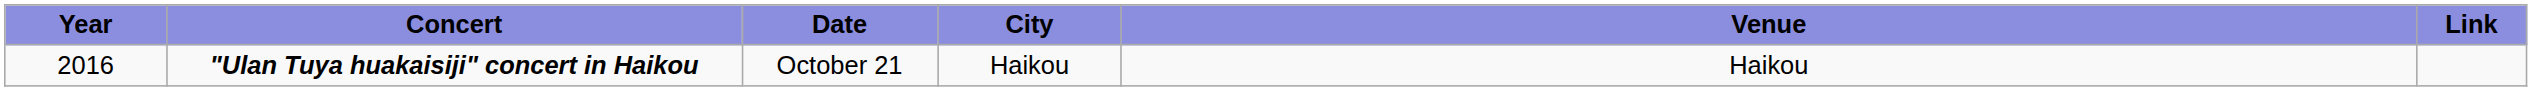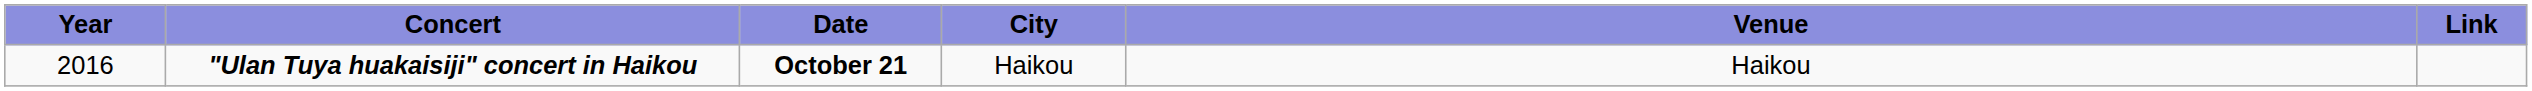(840, 65) normal -> (841, 65) bold
